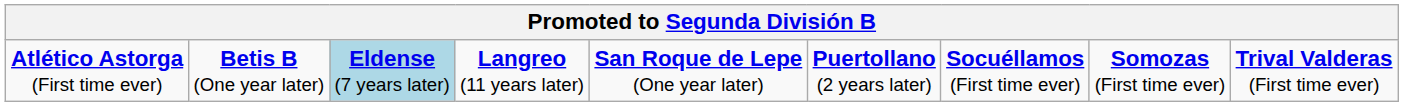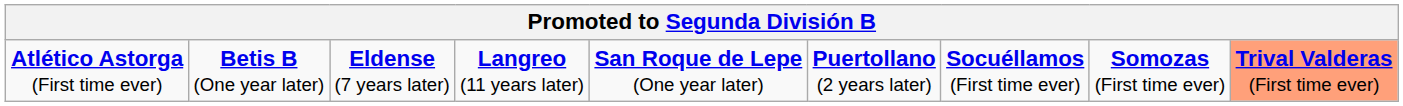(392, 70) lightblue background -> (392, 70) no background
(1314, 70) no background -> (1314, 70) lightsalmon background
